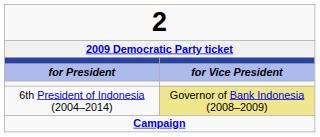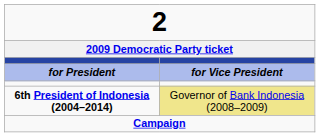(82, 101) normal -> (82, 101) bold
